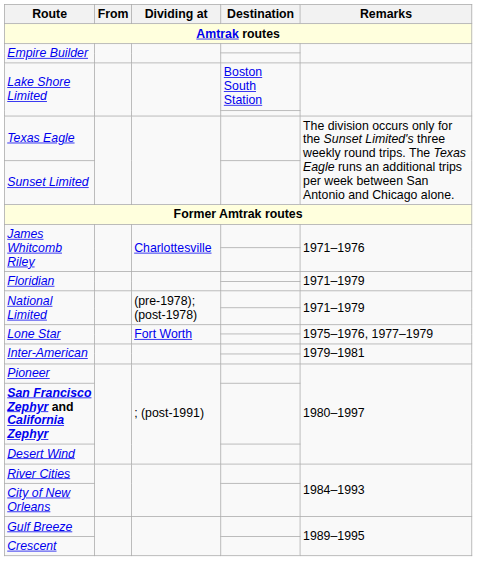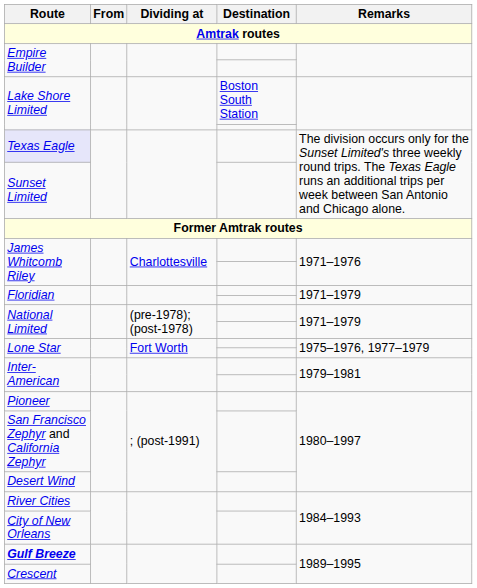(41, 138) no background -> (41, 146) lavender background
(49, 413) bold -> (47, 441) normal
(40, 526) normal -> (41, 554) bold
